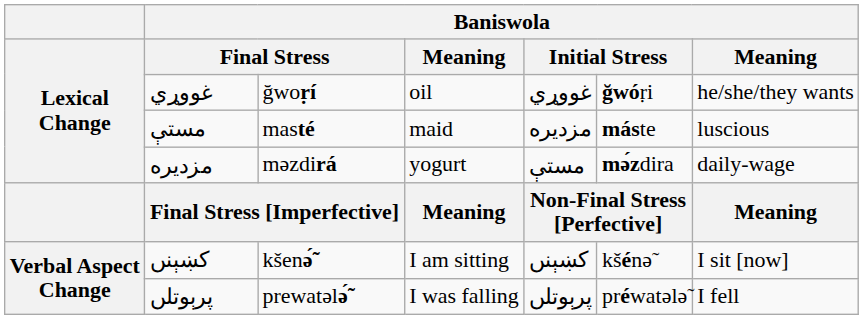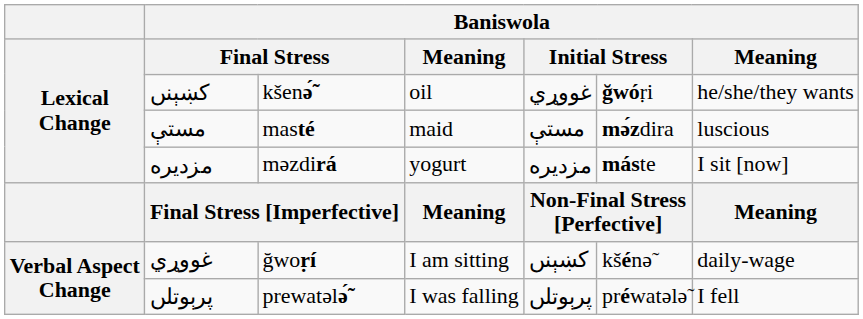(181, 92) غووړي -> (180, 92) کښېنں
(289, 92) ğwoṛí -> (287, 92) kšenə̃́
(560, 128) مزديره -> (557, 128) مستې
(629, 128) máste -> (638, 128) mə́zdira
(557, 165) مستې -> (560, 165) مزديره
(638, 164) mə́zdira -> (629, 164) máste
(746, 164) daily-wage -> (743, 164) I sit [now]
(180, 260) کښېنں -> (181, 260) غووړي
(287, 259) kšenə̃́ -> (289, 259) ğwoṛí
(743, 259) I sit [now] -> (746, 259) daily-wage
